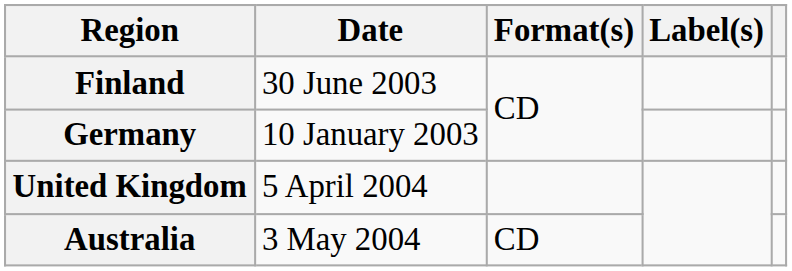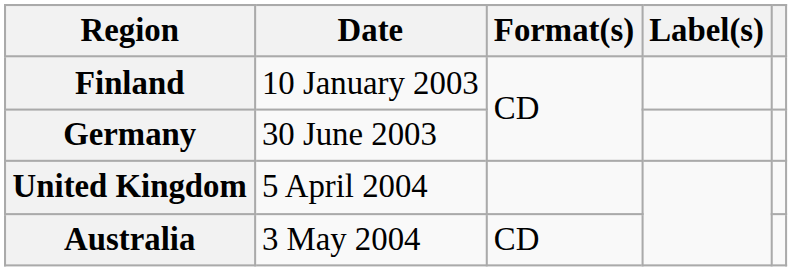(349, 82) 30 June 2003 -> (370, 82) 10 January 2003
(370, 134) 10 January 2003 -> (349, 134) 30 June 2003
